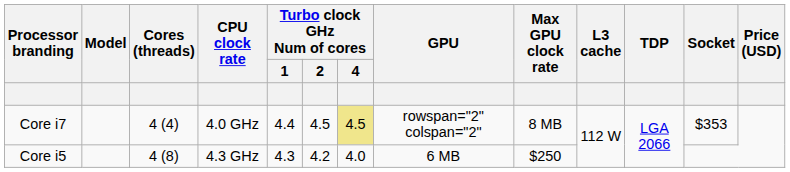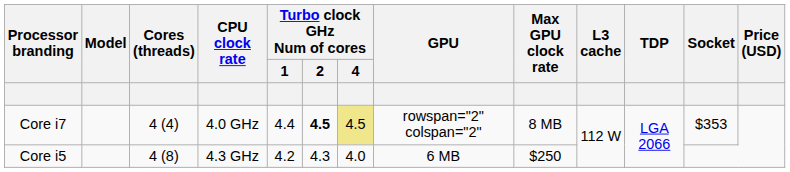(320, 124) normal -> (320, 124) bold
(285, 155) 4.3 -> (285, 155) 4.2
(320, 155) 4.2 -> (320, 155) 4.3
